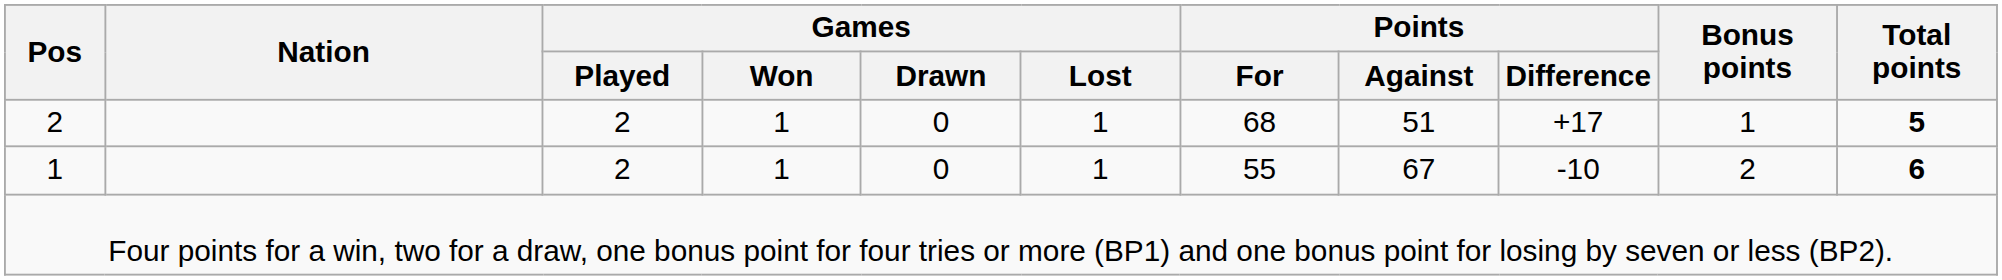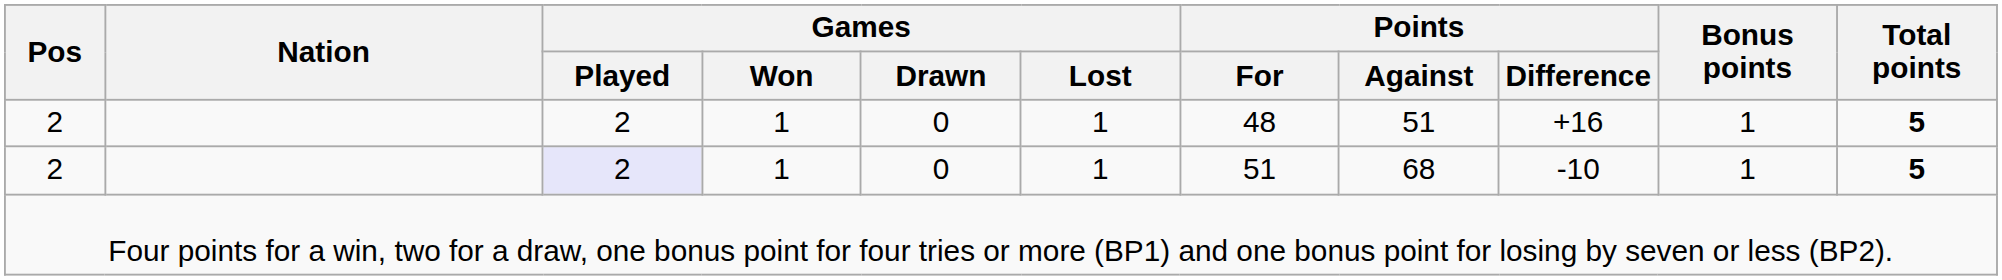(1260, 122) 68 -> (1260, 122) 48
(1578, 122) +17 -> (1578, 122) +16
(55, 169) 1 -> (55, 169) 2
(622, 169) no background -> (622, 169) lavender background
(1260, 169) 55 -> (1260, 169) 51
(1419, 169) 67 -> (1419, 169) 68
(1747, 169) 2 -> (1747, 169) 1
(1917, 169) 6 -> (1917, 169) 5
